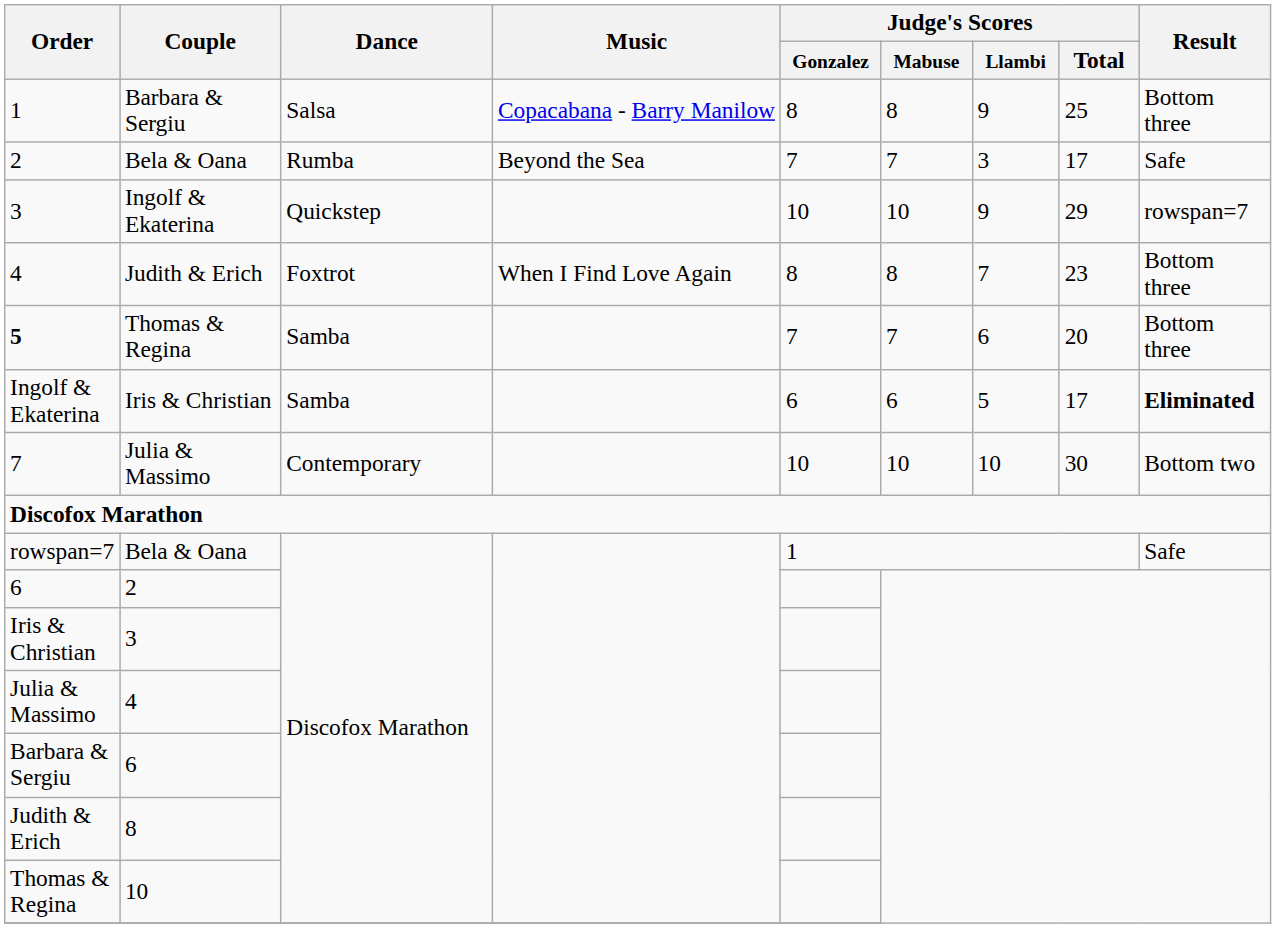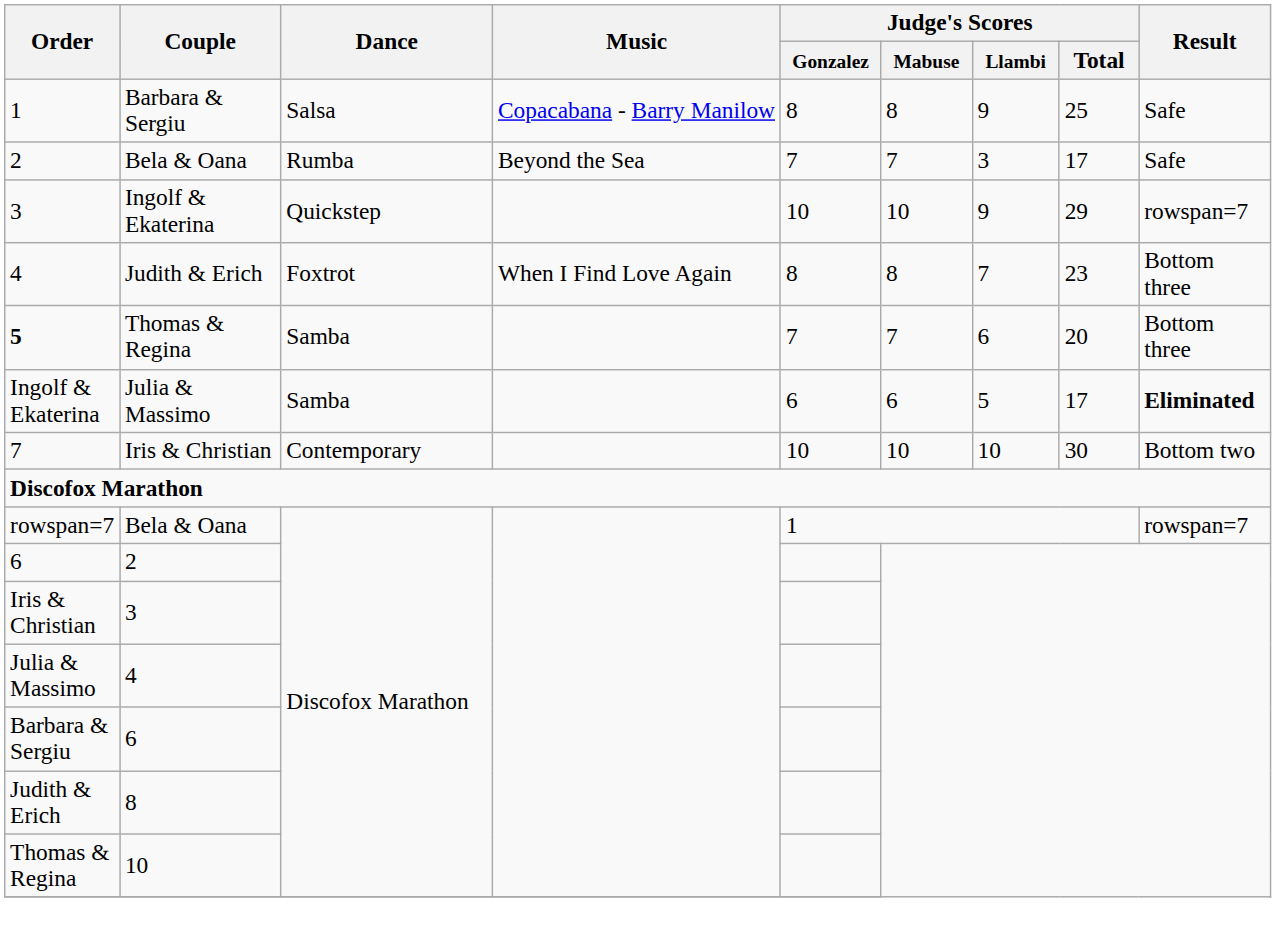(1179, 110) Bottom three -> (1165, 110) Safe
(198, 400) Iris & Christian -> (168, 400) Julia & Massimo
(168, 463) Julia & Massimo -> (198, 450) Iris & Christian
(1165, 551) Safe -> (1196, 524) rowspan=7
